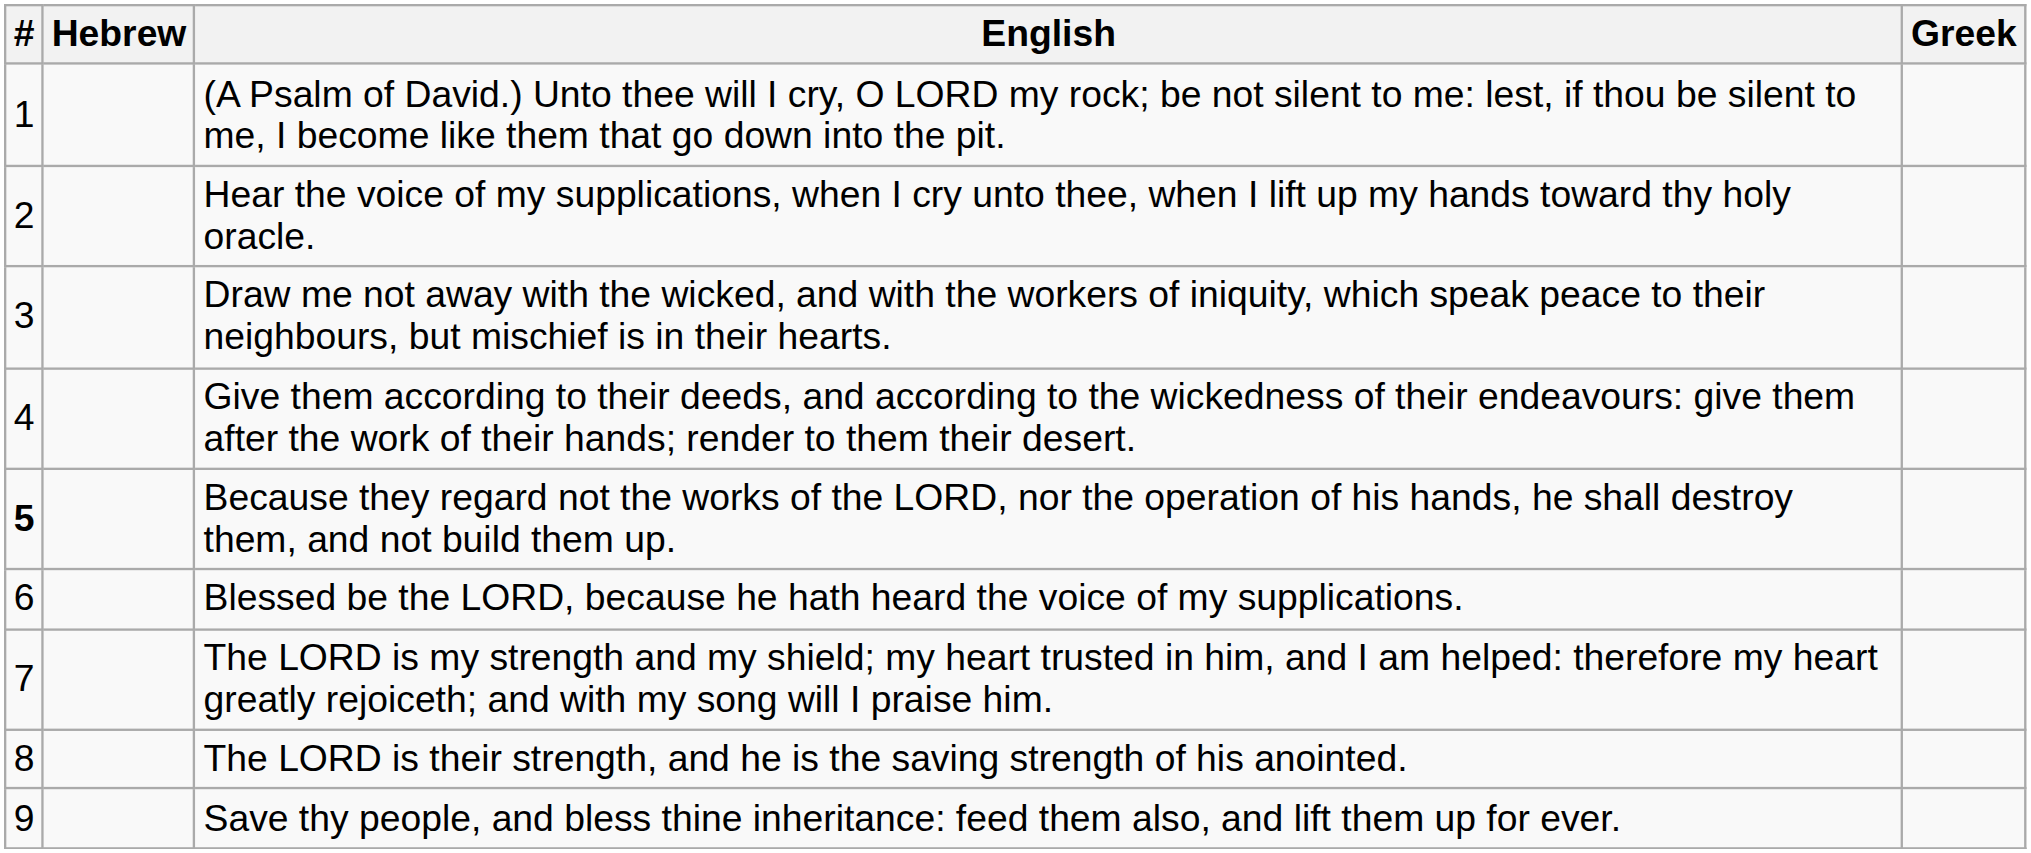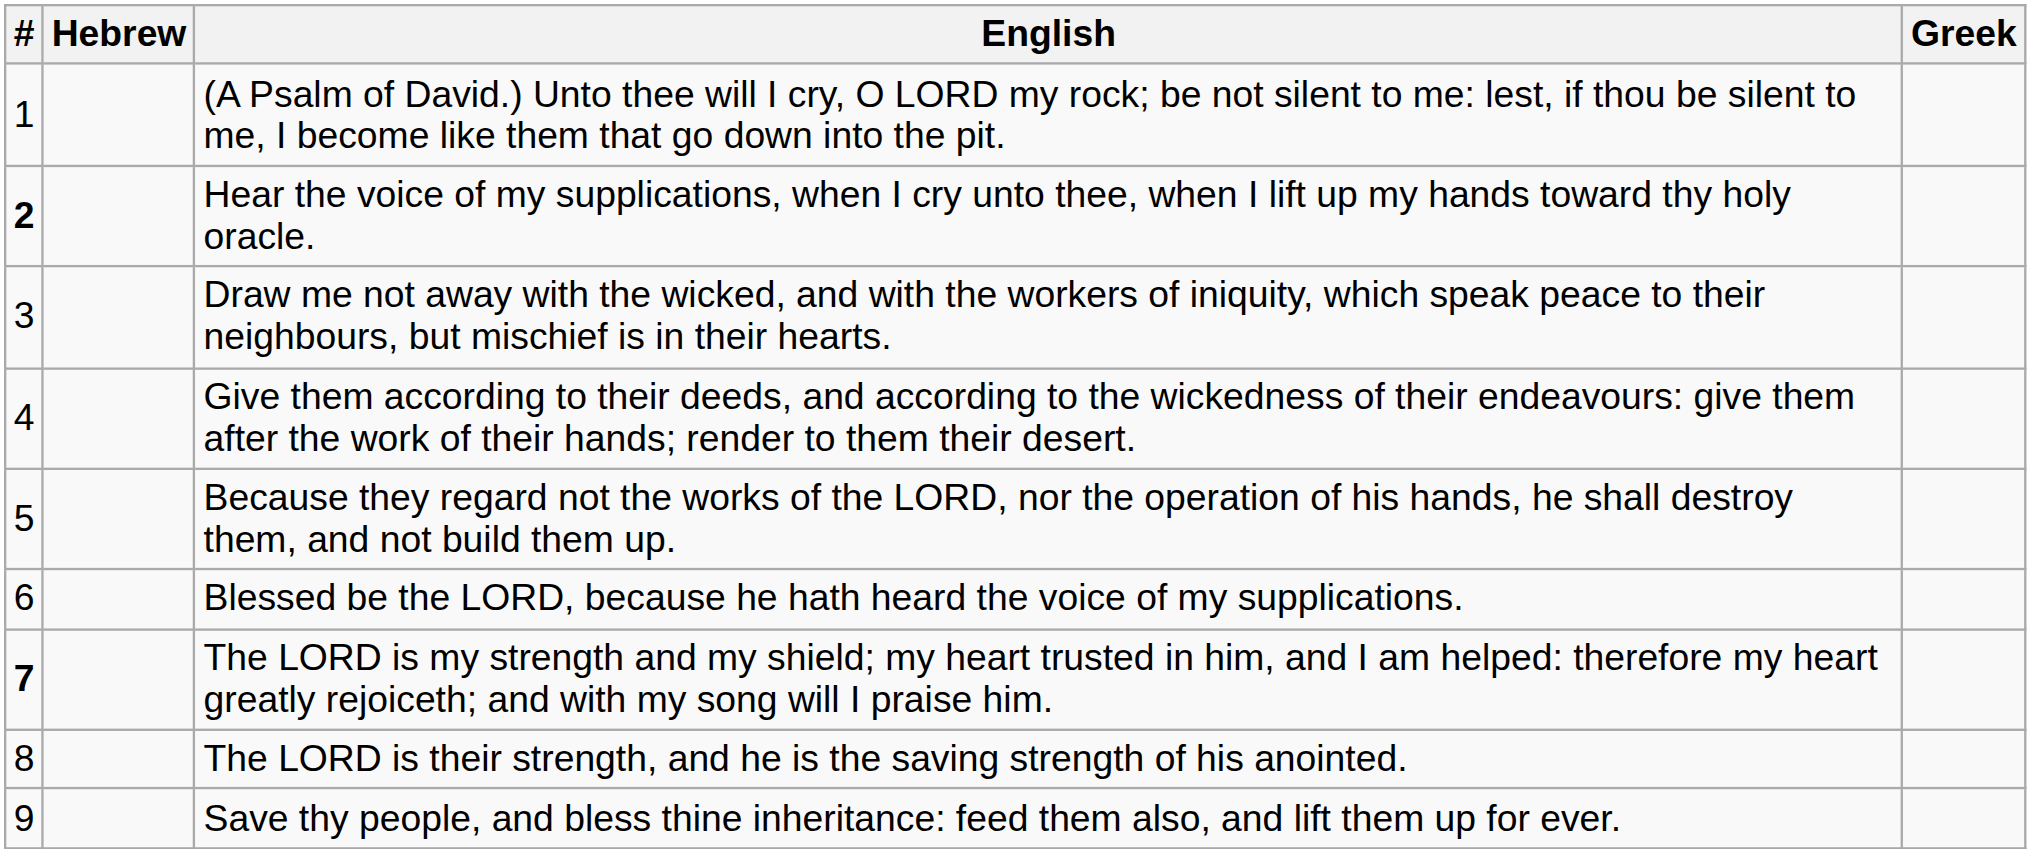(24, 215) normal -> (24, 215) bold
(24, 518) bold -> (24, 518) normal
(24, 678) normal -> (24, 678) bold
